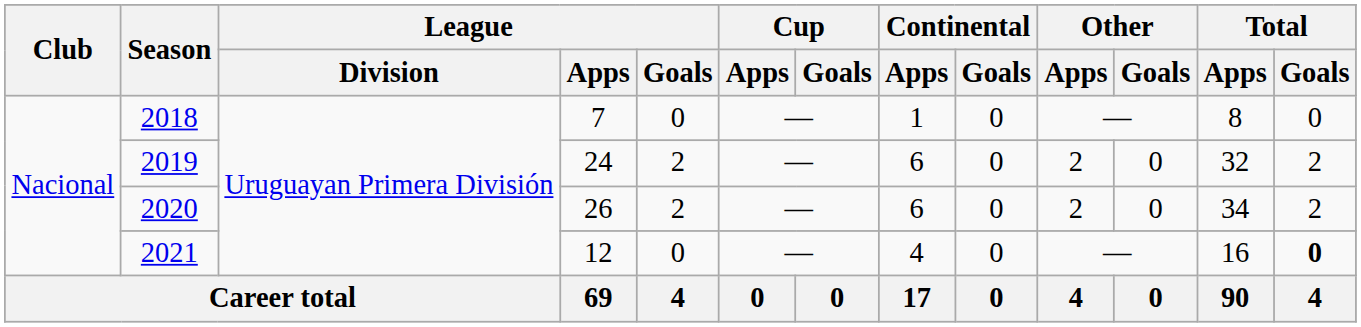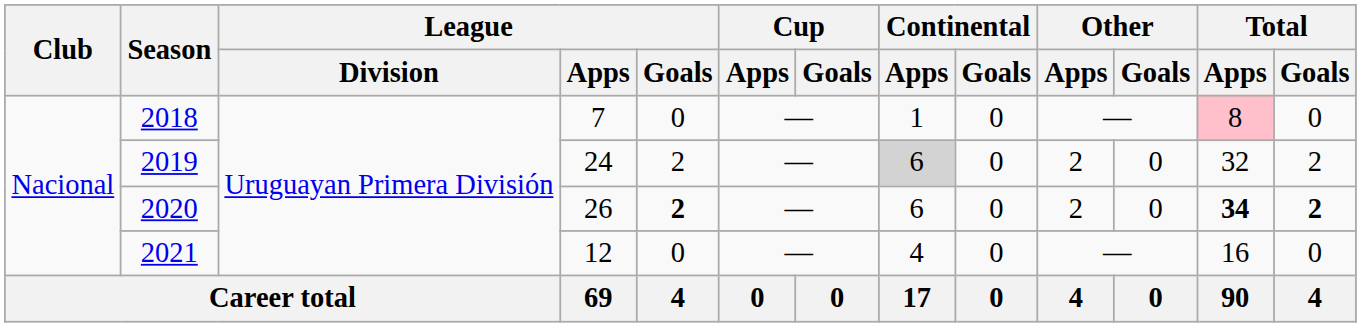(1235, 117) no background -> (1235, 117) pink background
(917, 162) no background -> (917, 162) lightgrey background
(678, 207) normal -> (678, 207) bold
(1235, 207) normal -> (1235, 207) bold
(1315, 207) normal -> (1315, 207) bold
(1315, 252) bold -> (1315, 252) normal
